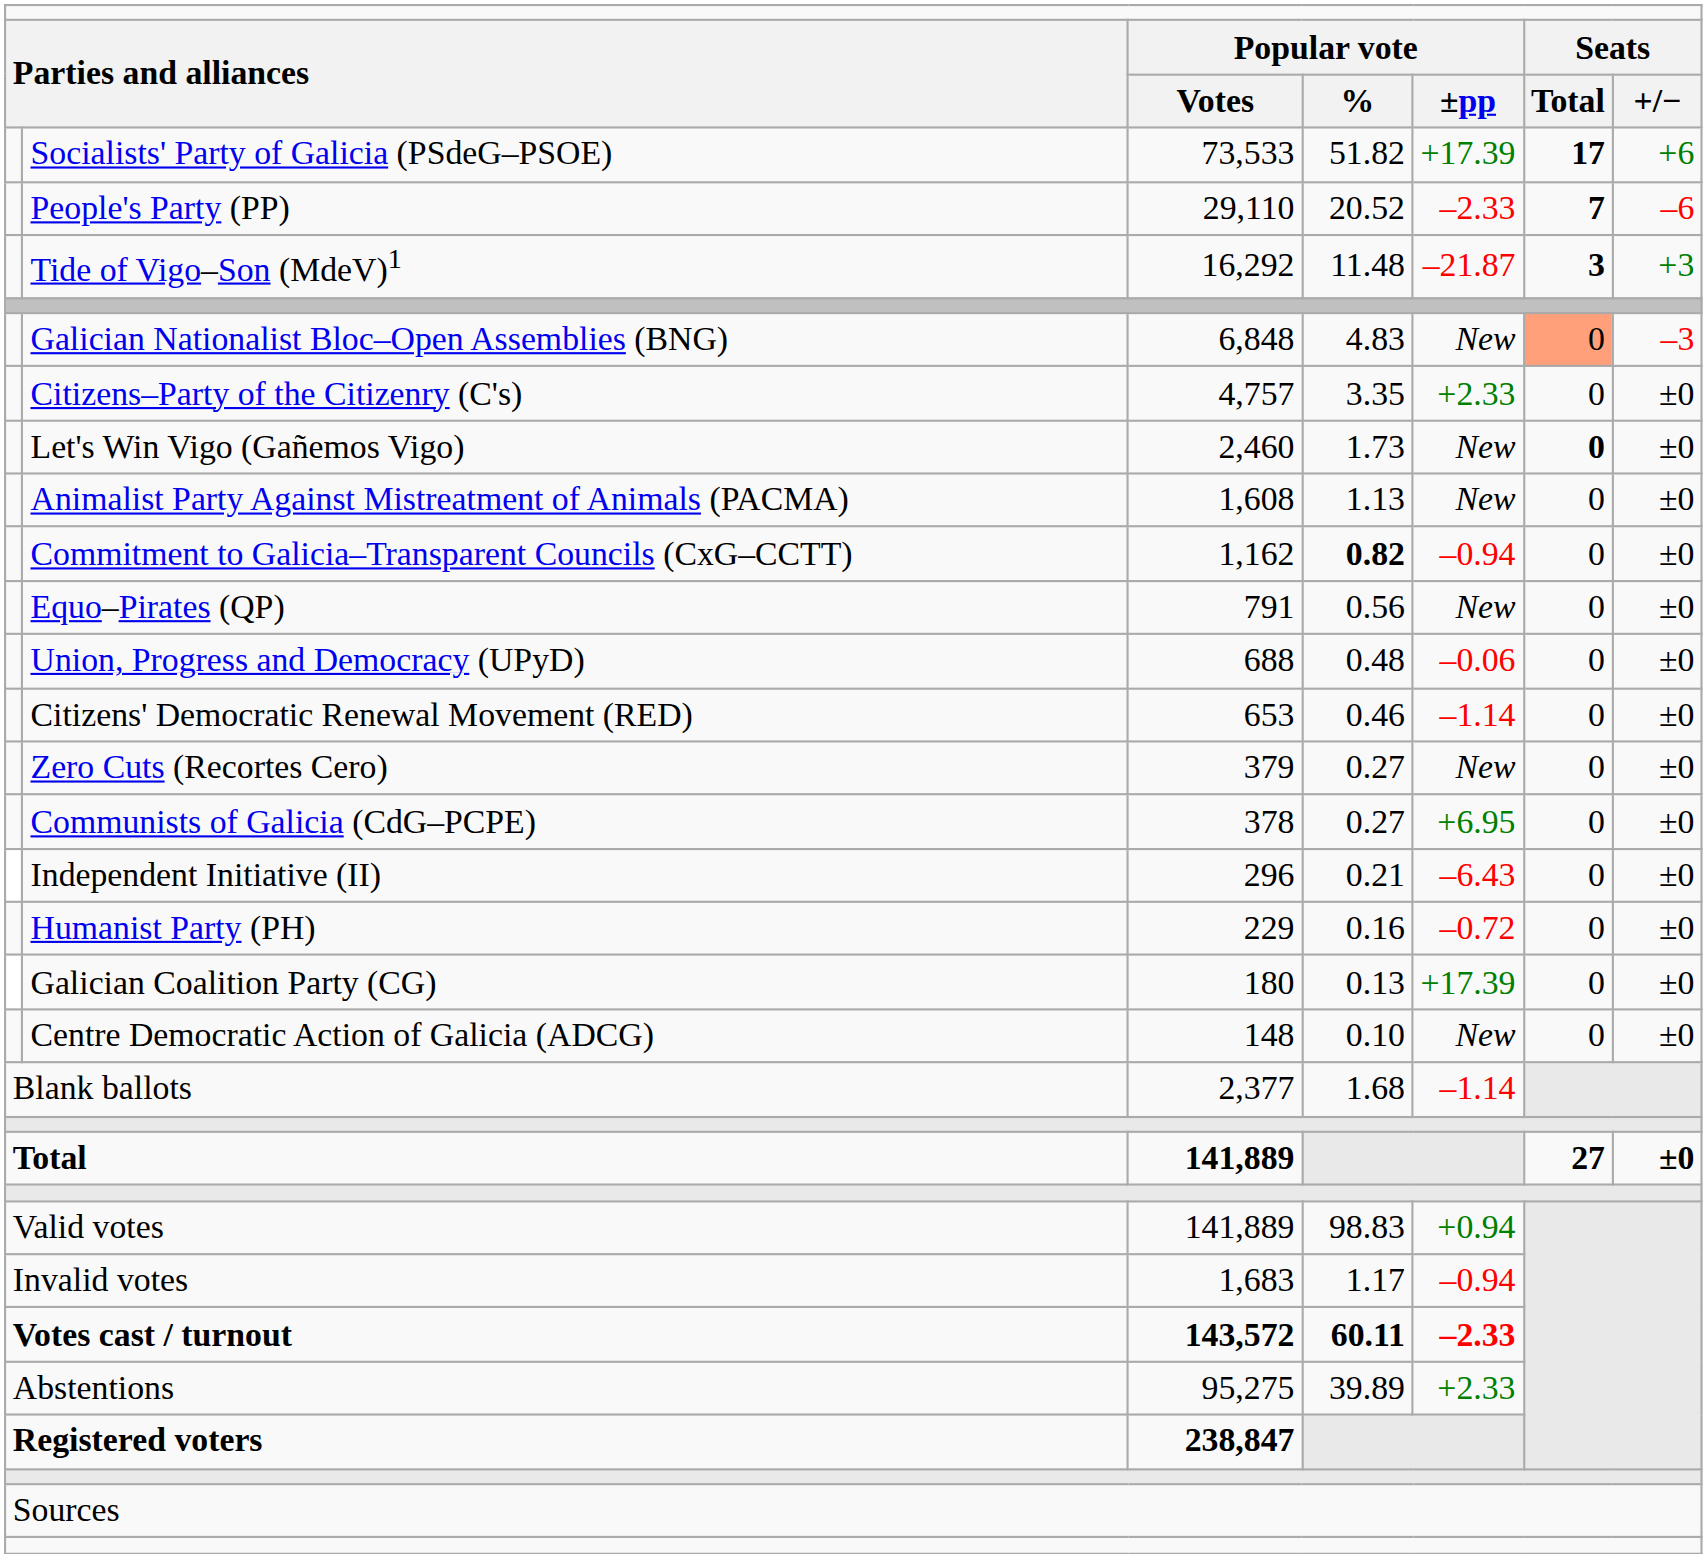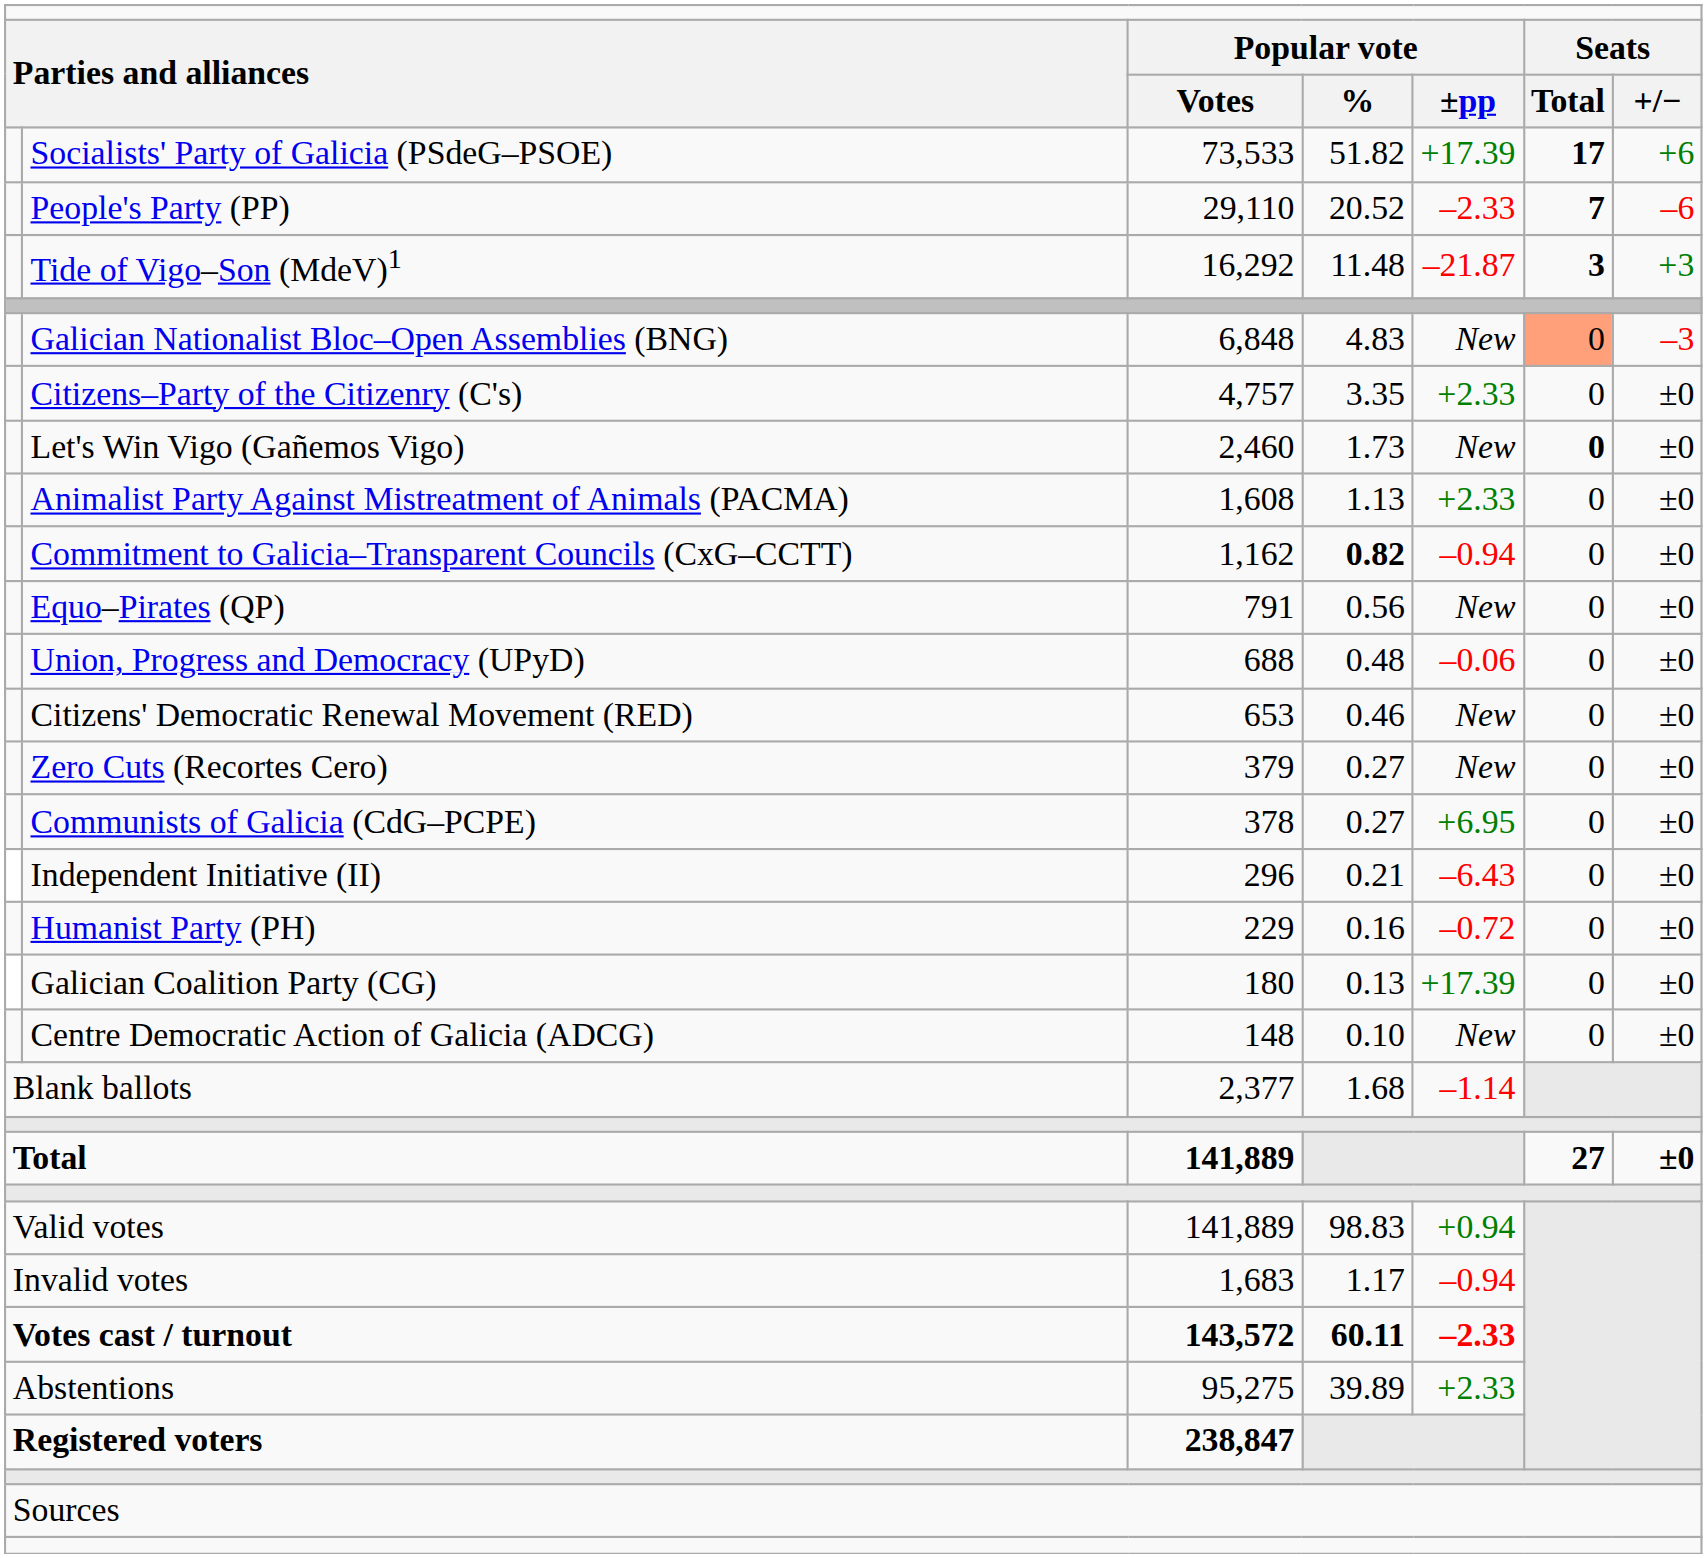(1485, 499) New -> (1476, 499) +2.33
(1478, 714) –1.14 -> (1485, 714) New
